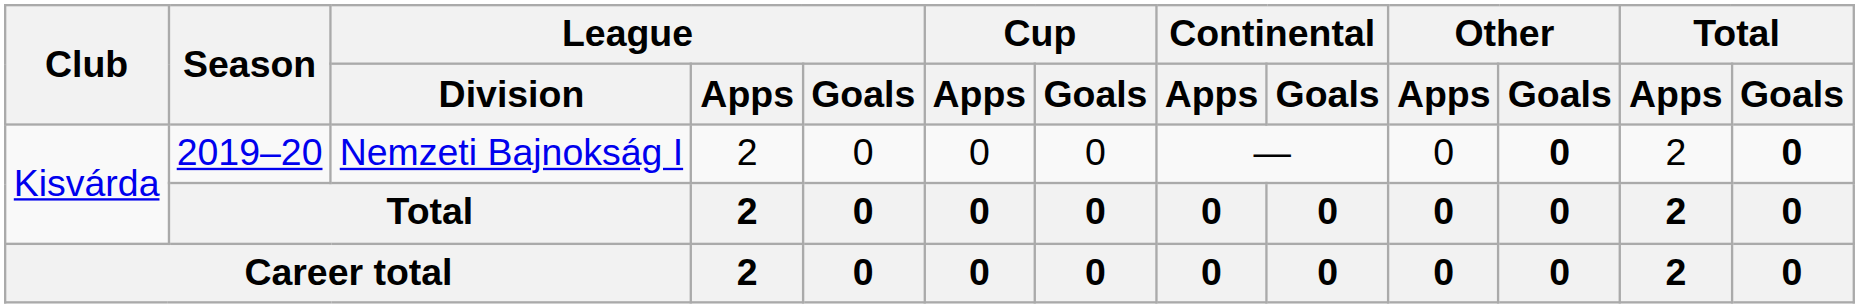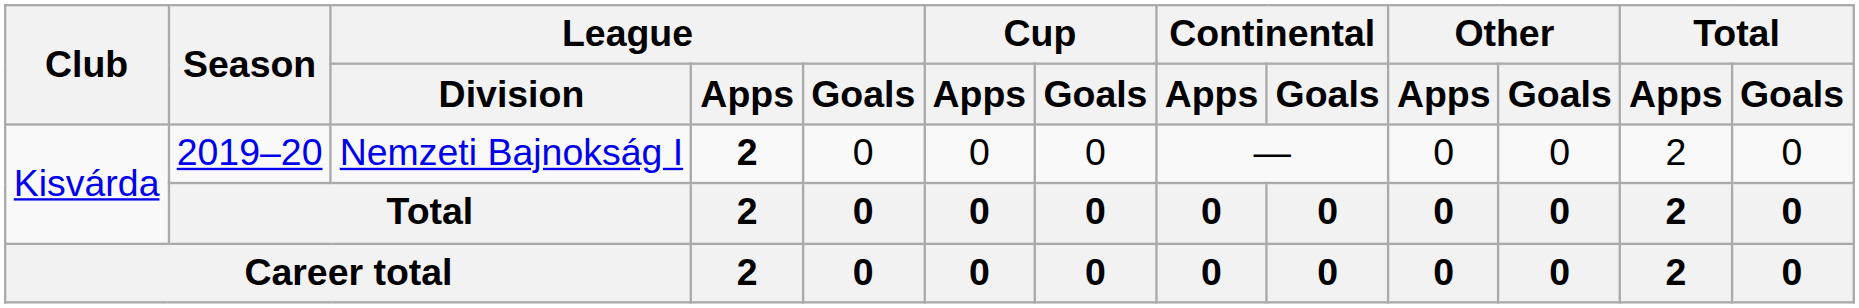(747, 152) normal -> (747, 152) bold
(1560, 152) bold -> (1560, 152) normal
(1792, 152) bold -> (1792, 152) normal
